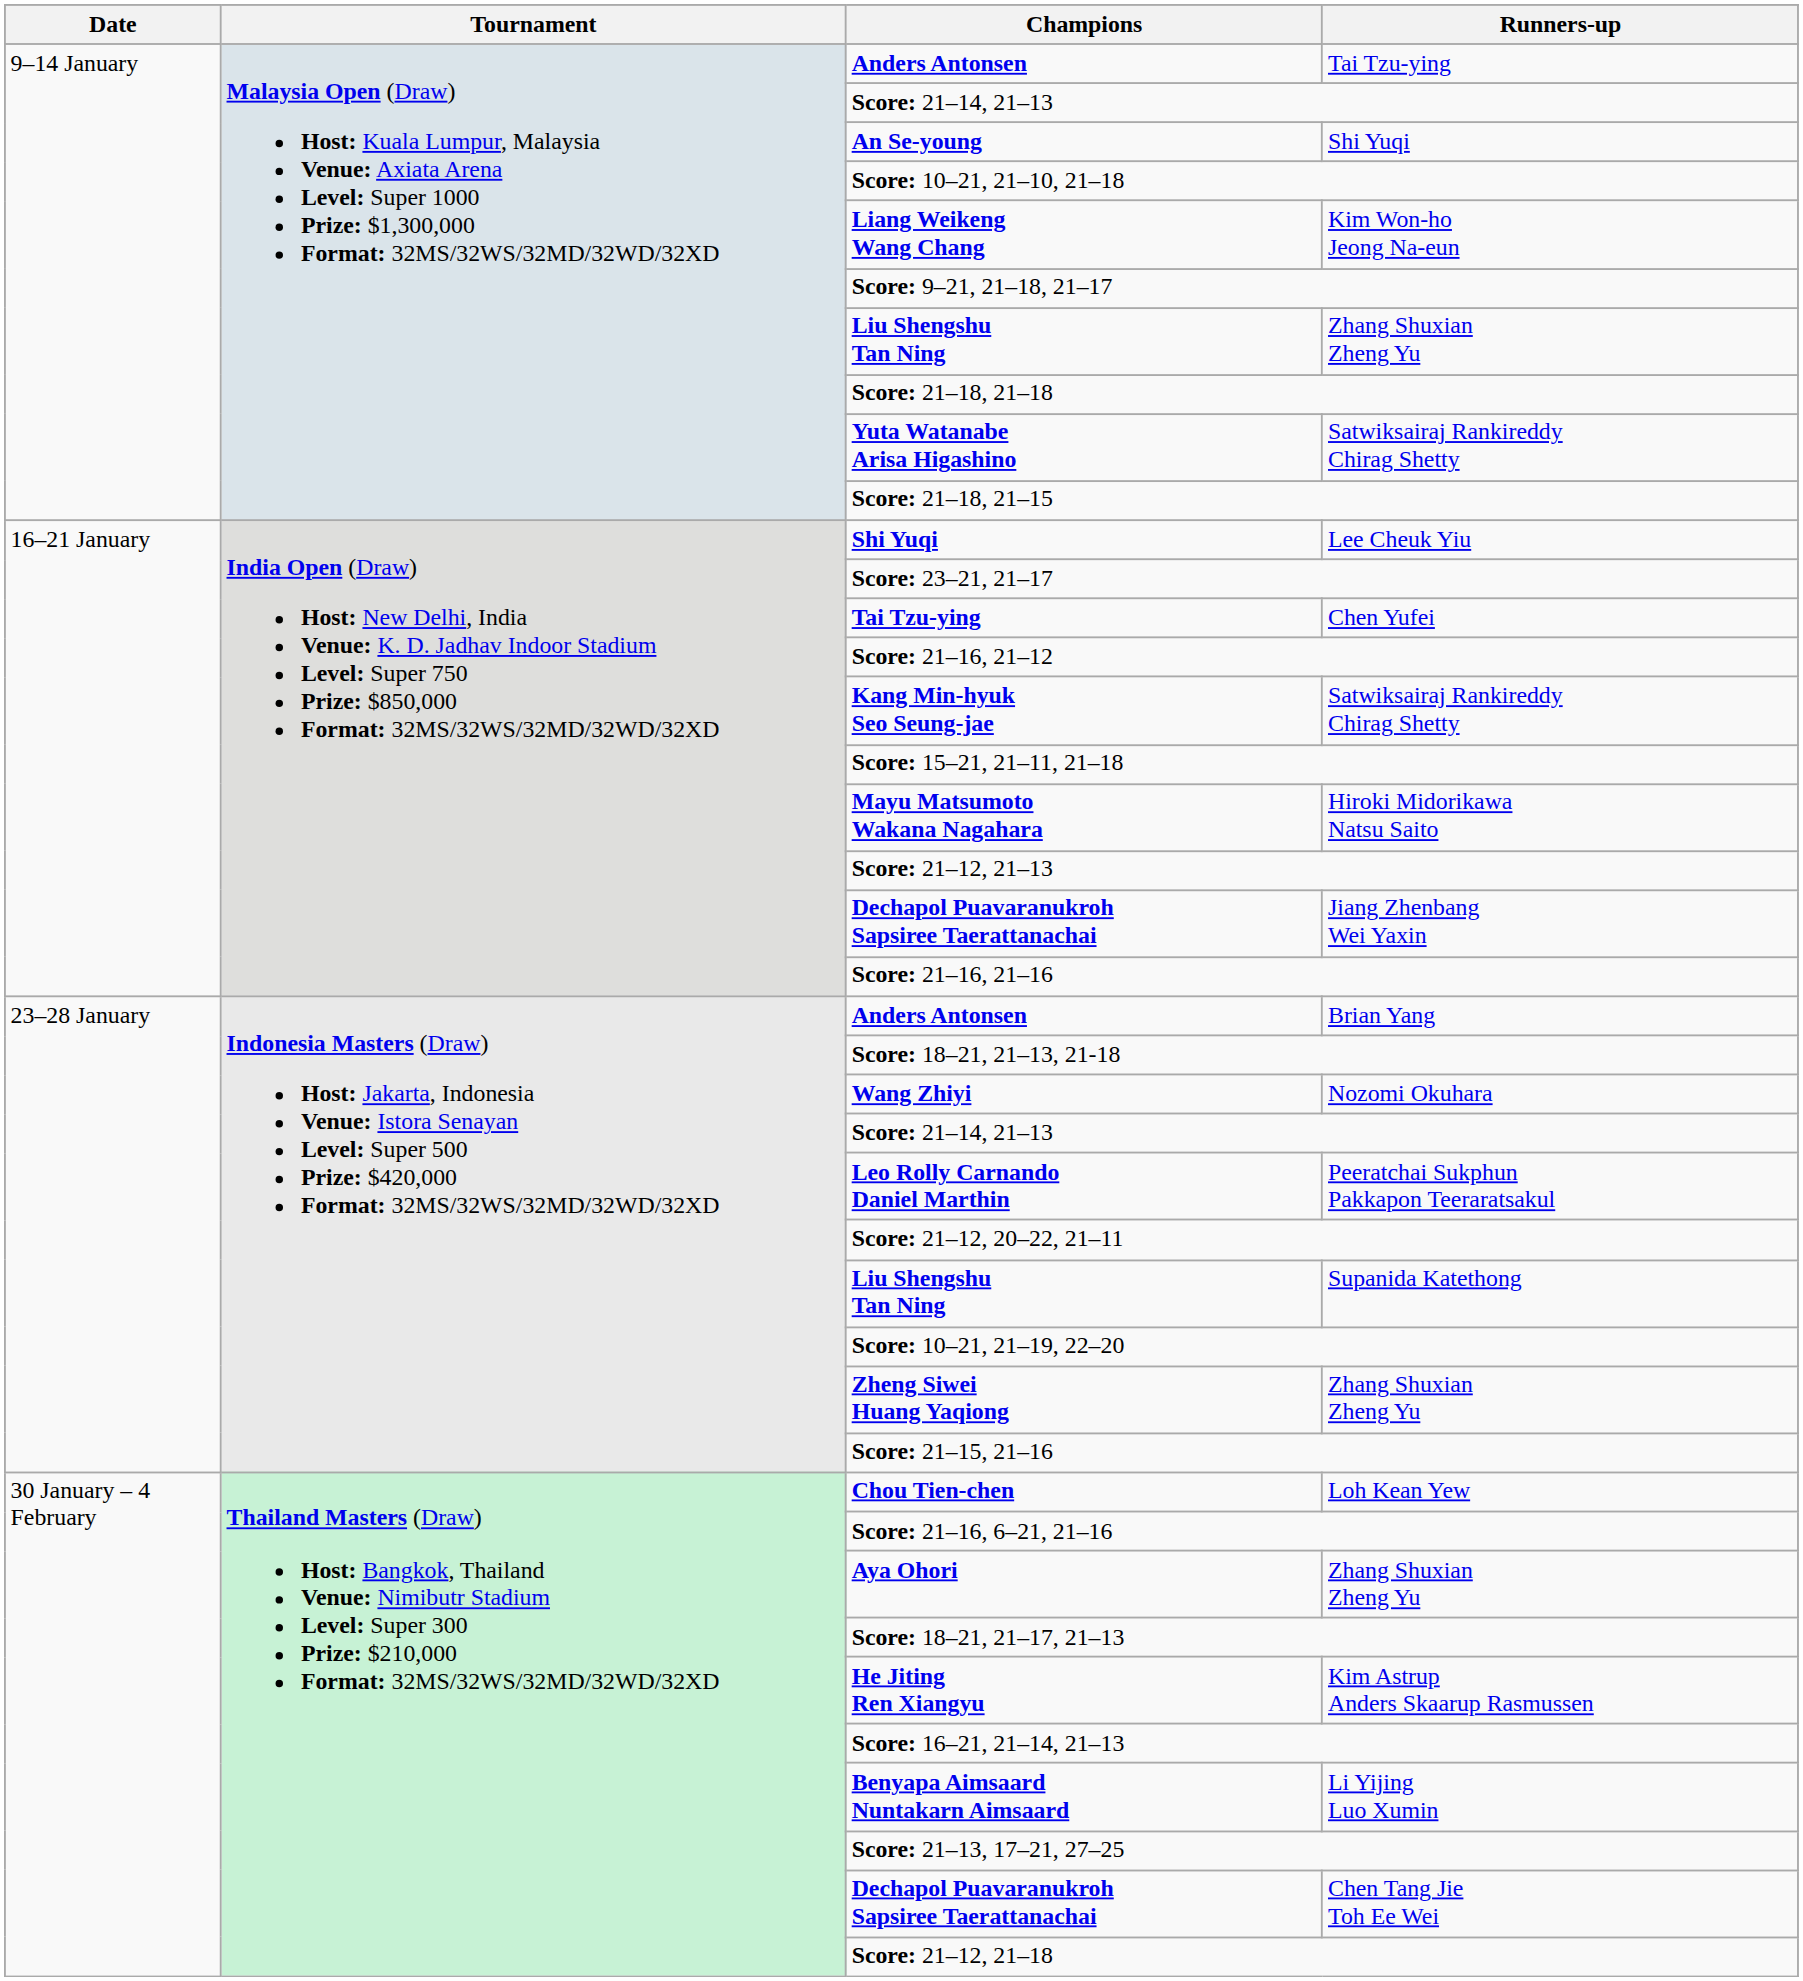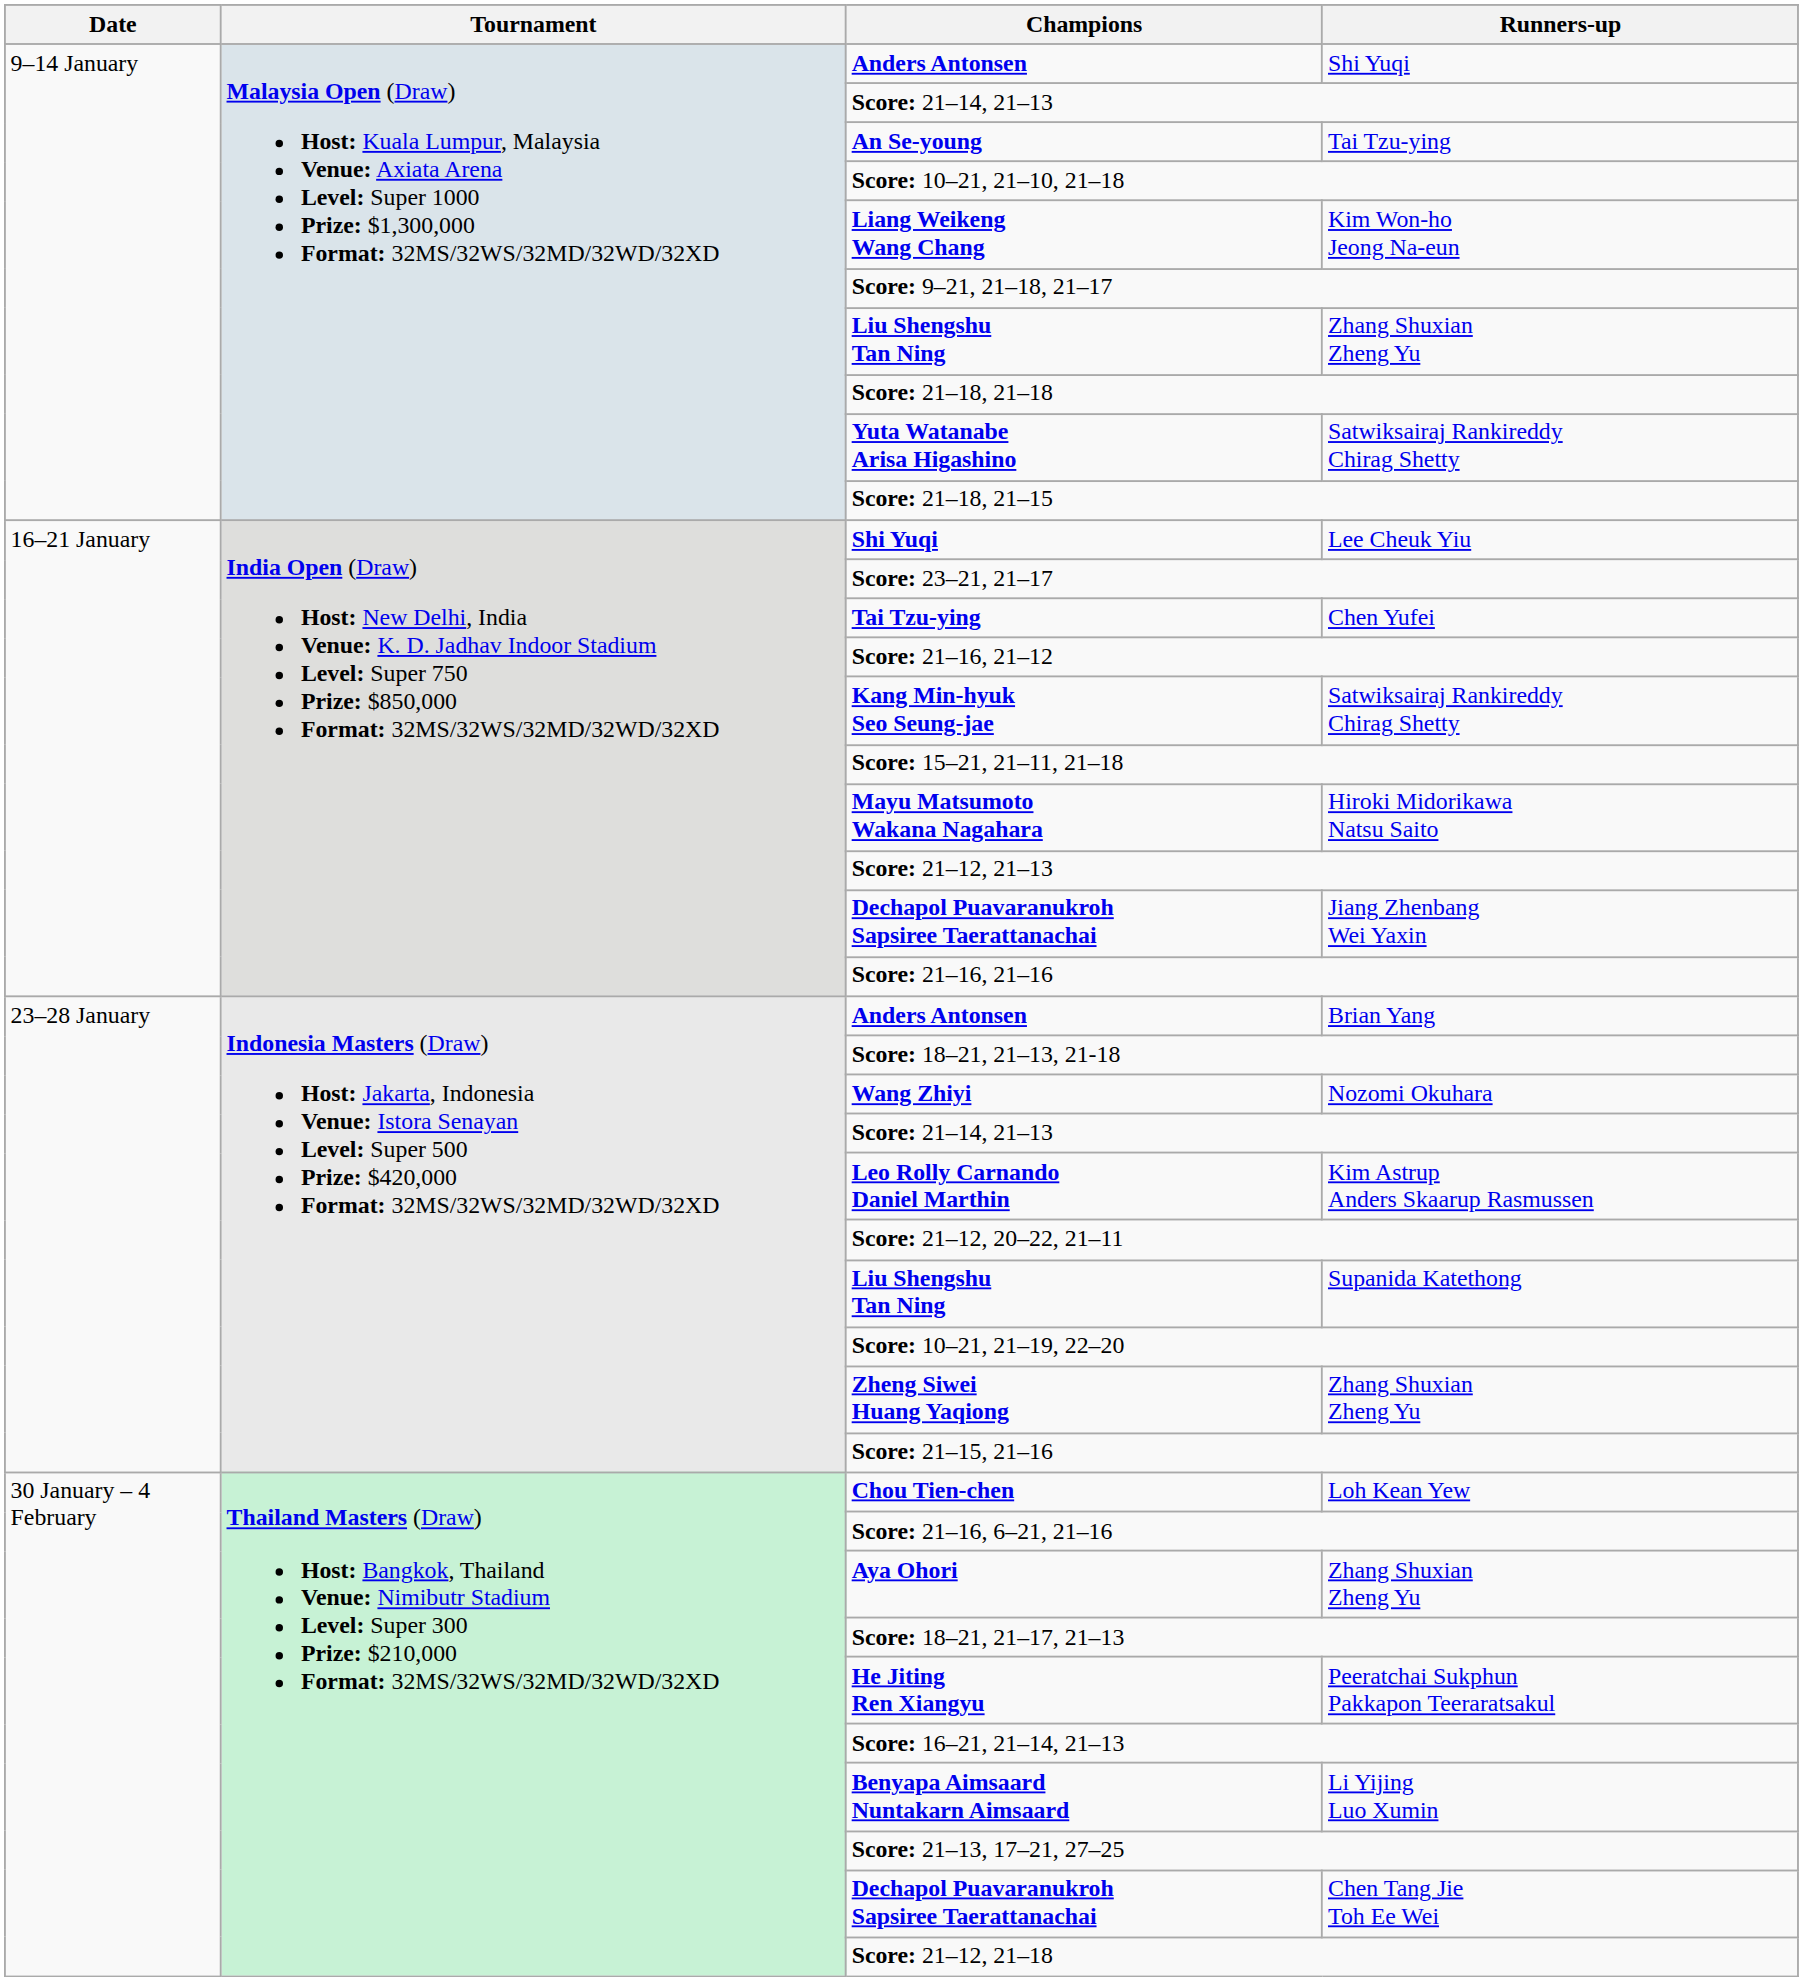(1389, 63) Tai Tzu-ying -> (1369, 63) Shi Yuqi
(1369, 141) Shi Yuqi -> (1389, 141) Tai Tzu-ying
(1442, 1186) Peeratchai Sukphun Pakkapon Teeraratsakul -> (1461, 1186) Kim Astrup Anders Skaarup Rasmussen
(1461, 1690) Kim Astrup Anders Skaarup Rasmussen -> (1442, 1690) Peeratchai Sukphun Pakkapon Teeraratsakul
